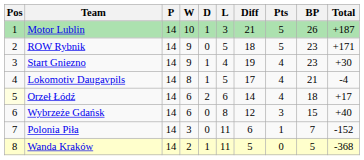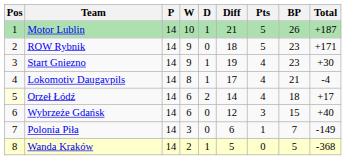- column: (225, 12)
(344, 130) -152 -> (326, 130) -149
